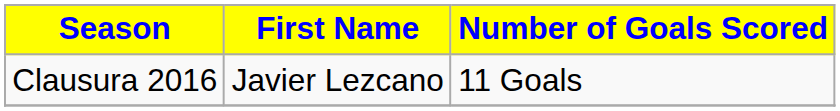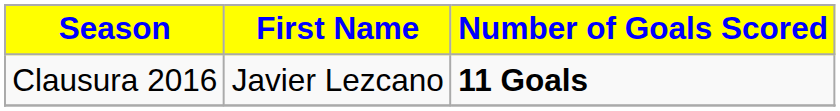(520, 79) normal -> (523, 79) bold
